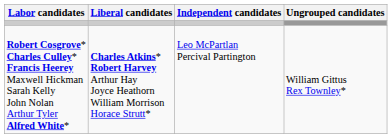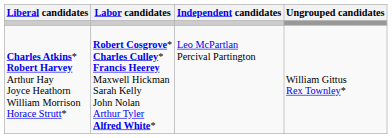columns swapped: (46, 12) <-> (131, 12)
